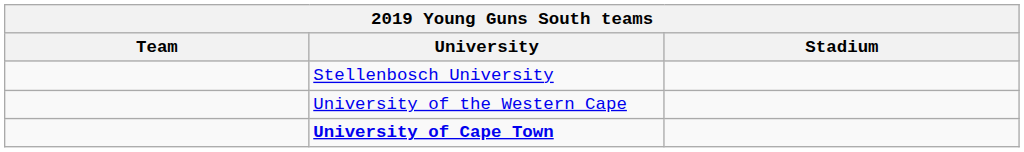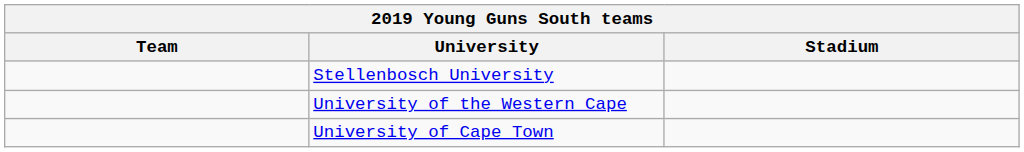(433, 132) bold -> (433, 132) normal
